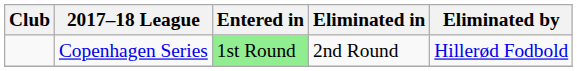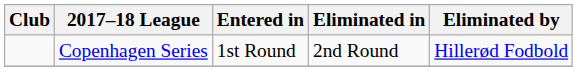(256, 50) lightgreen background -> (256, 50) no background
